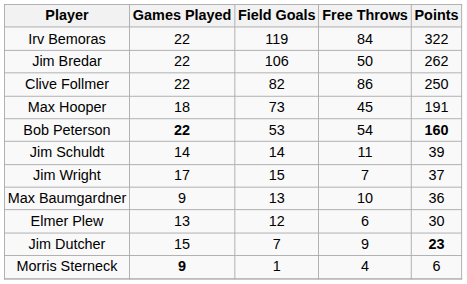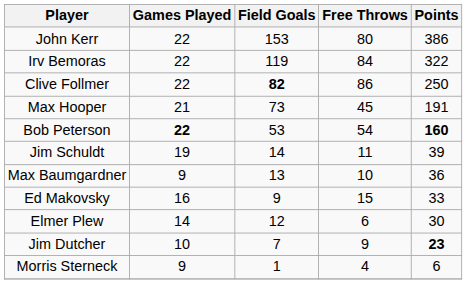+ row: (67, 38)
- row: (67, 61)
(277, 84) normal -> (277, 84) bold
(182, 107) 18 -> (182, 107) 21
(182, 152) 14 -> (182, 152) 19
- row: (67, 175)
+ row: (67, 198)
(182, 221) 13 -> (182, 221) 14
(182, 244) 15 -> (182, 244) 10
(182, 267) bold -> (182, 267) normal
